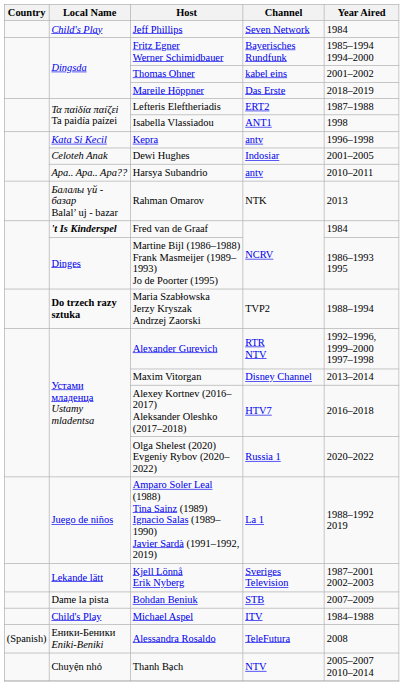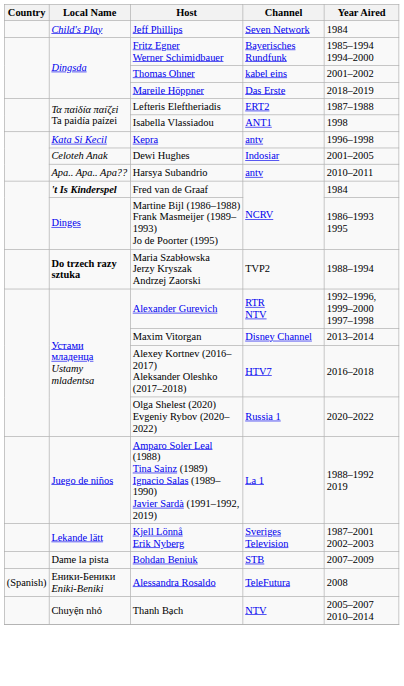- row: (168, 201)
- row: (163, 616)
